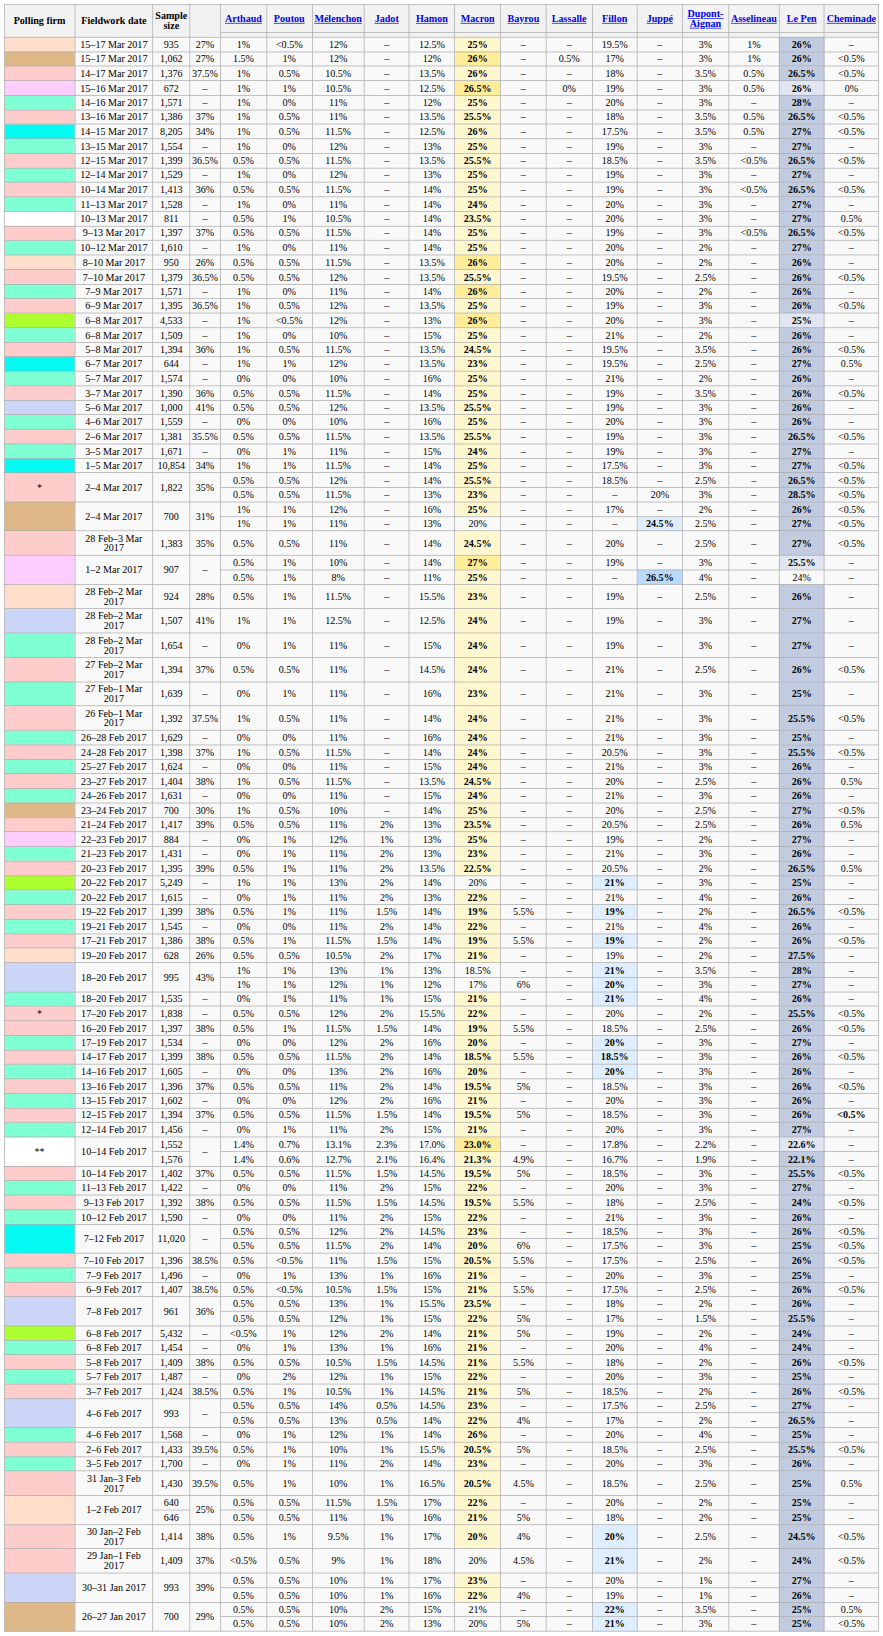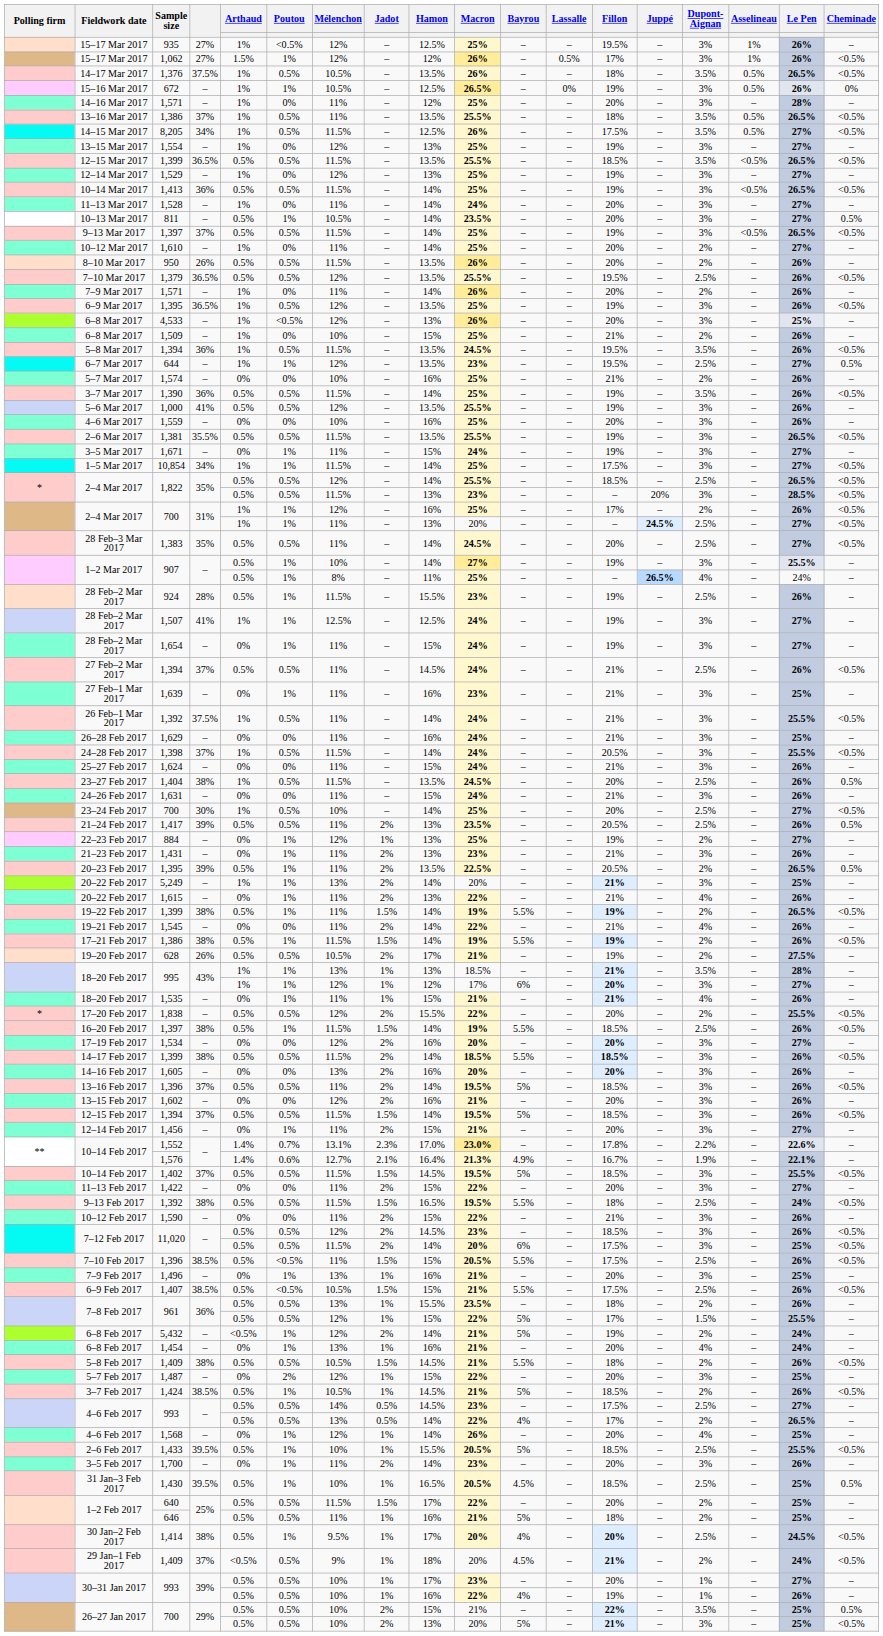(851, 1116) bold -> (851, 1116) normal
(432, 1203) 14.5% -> (432, 1203) 16.5%
